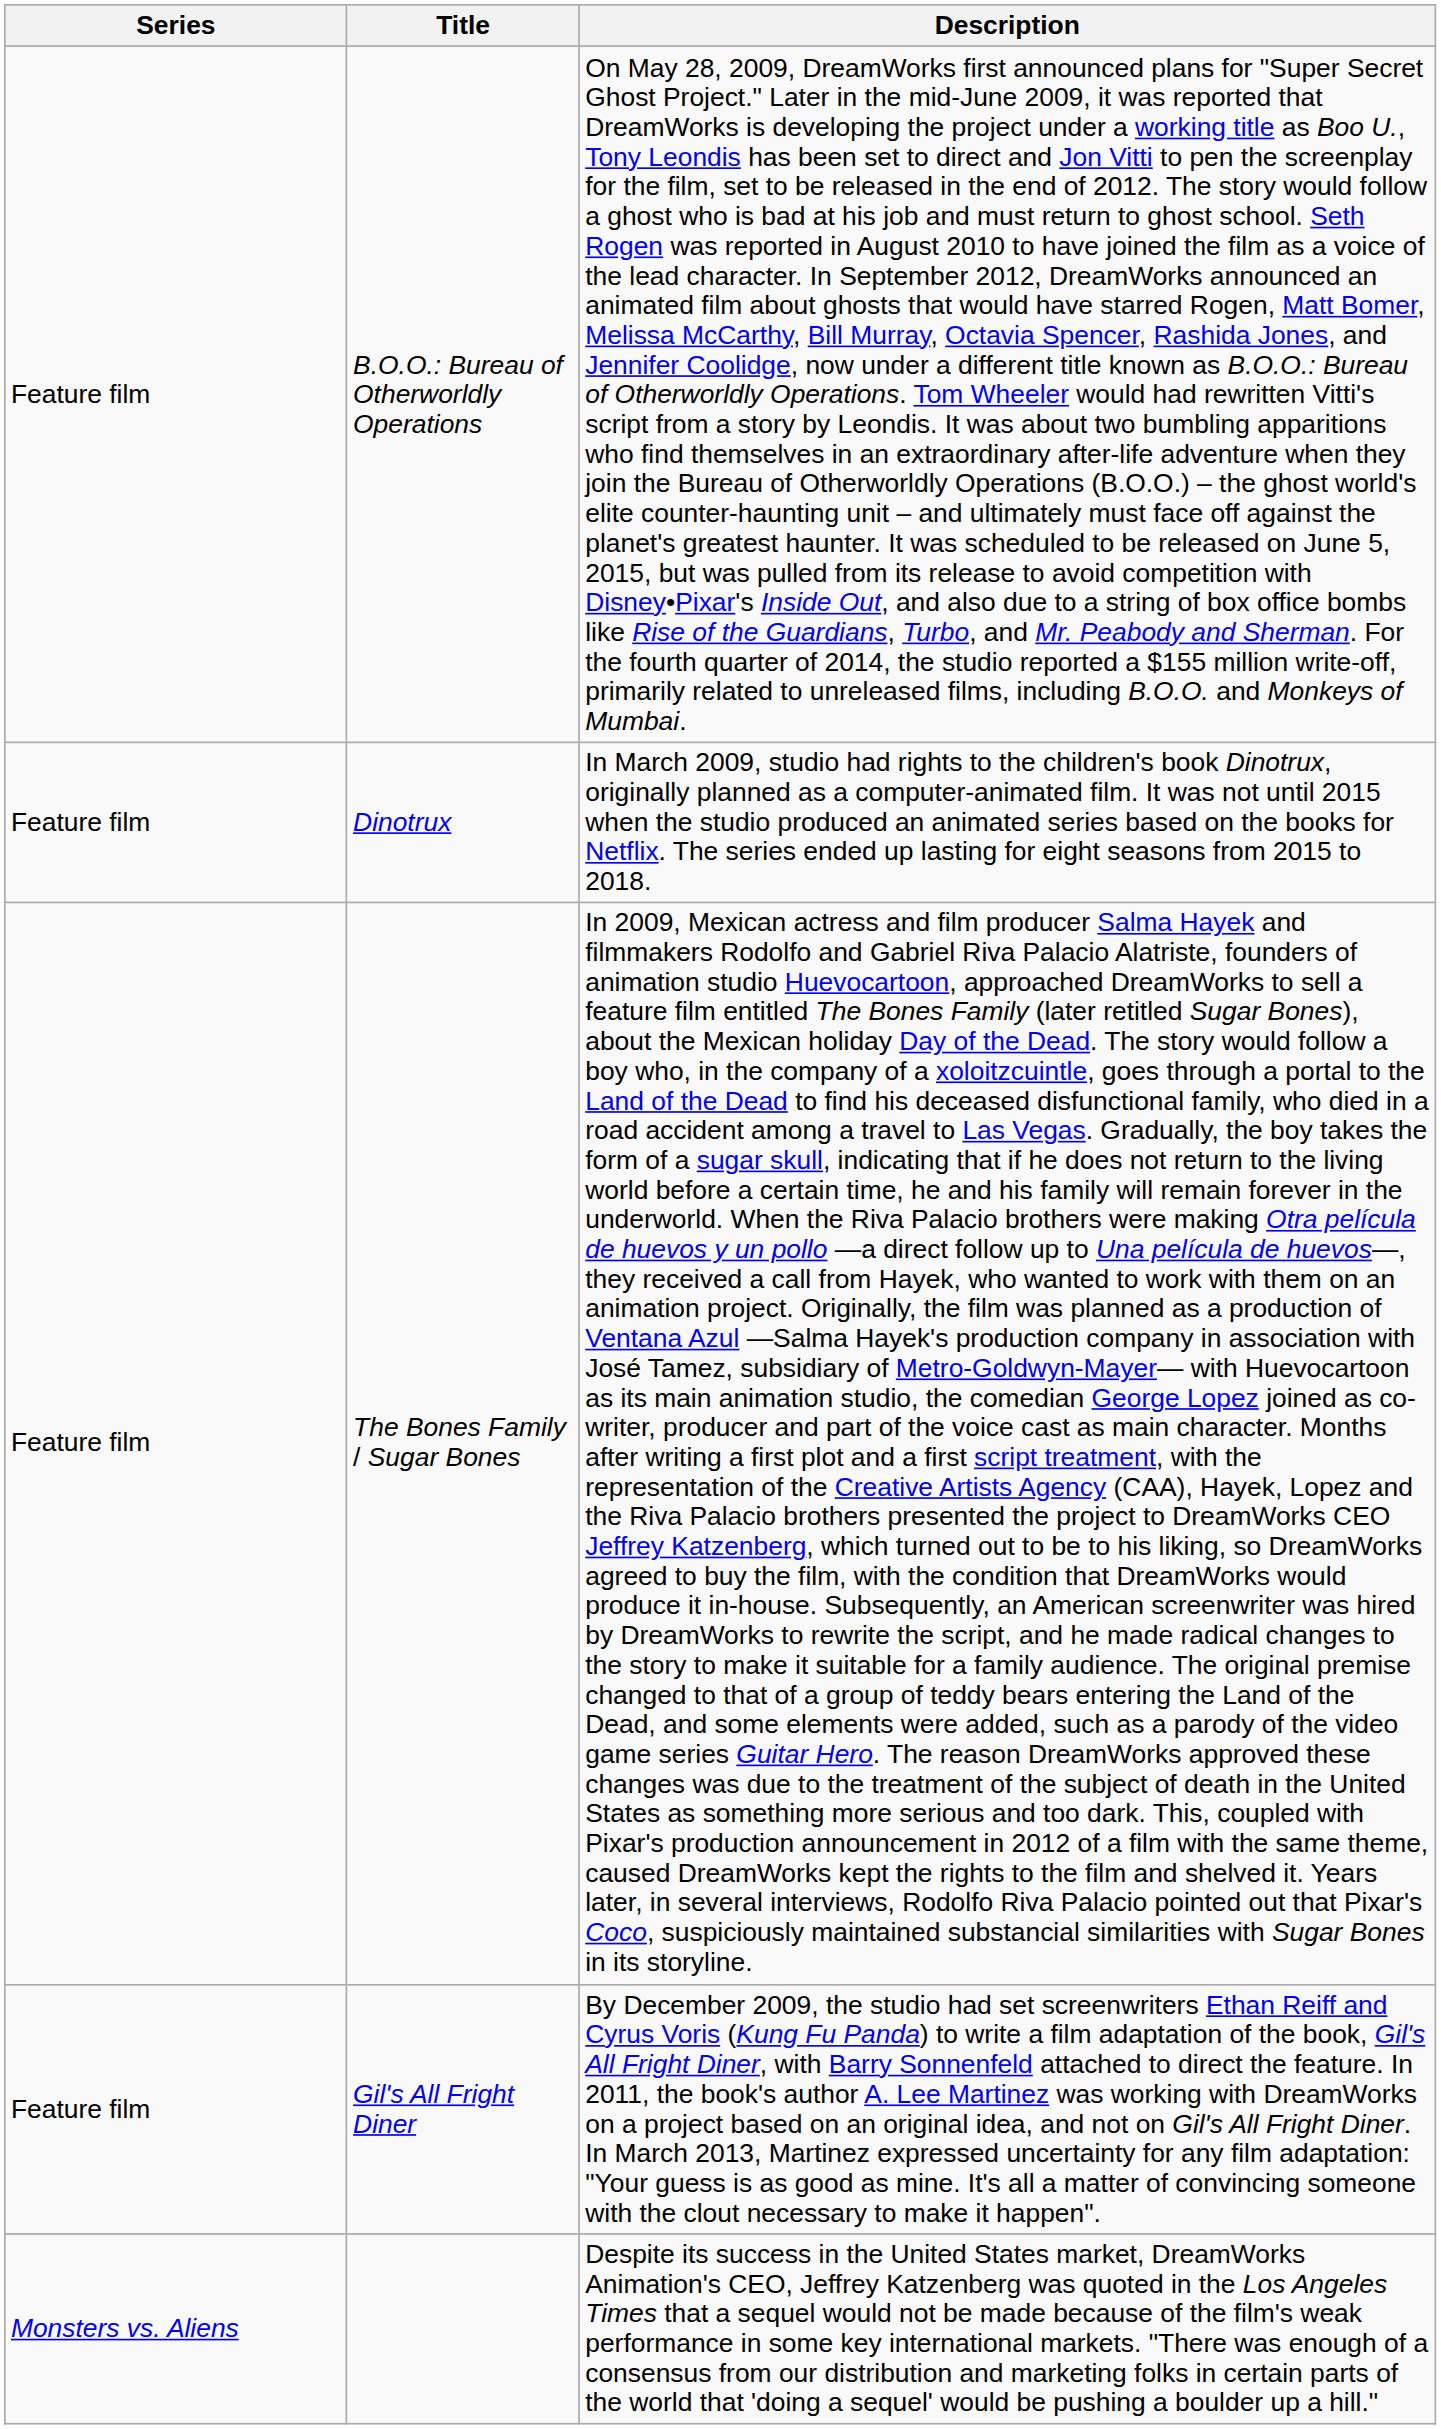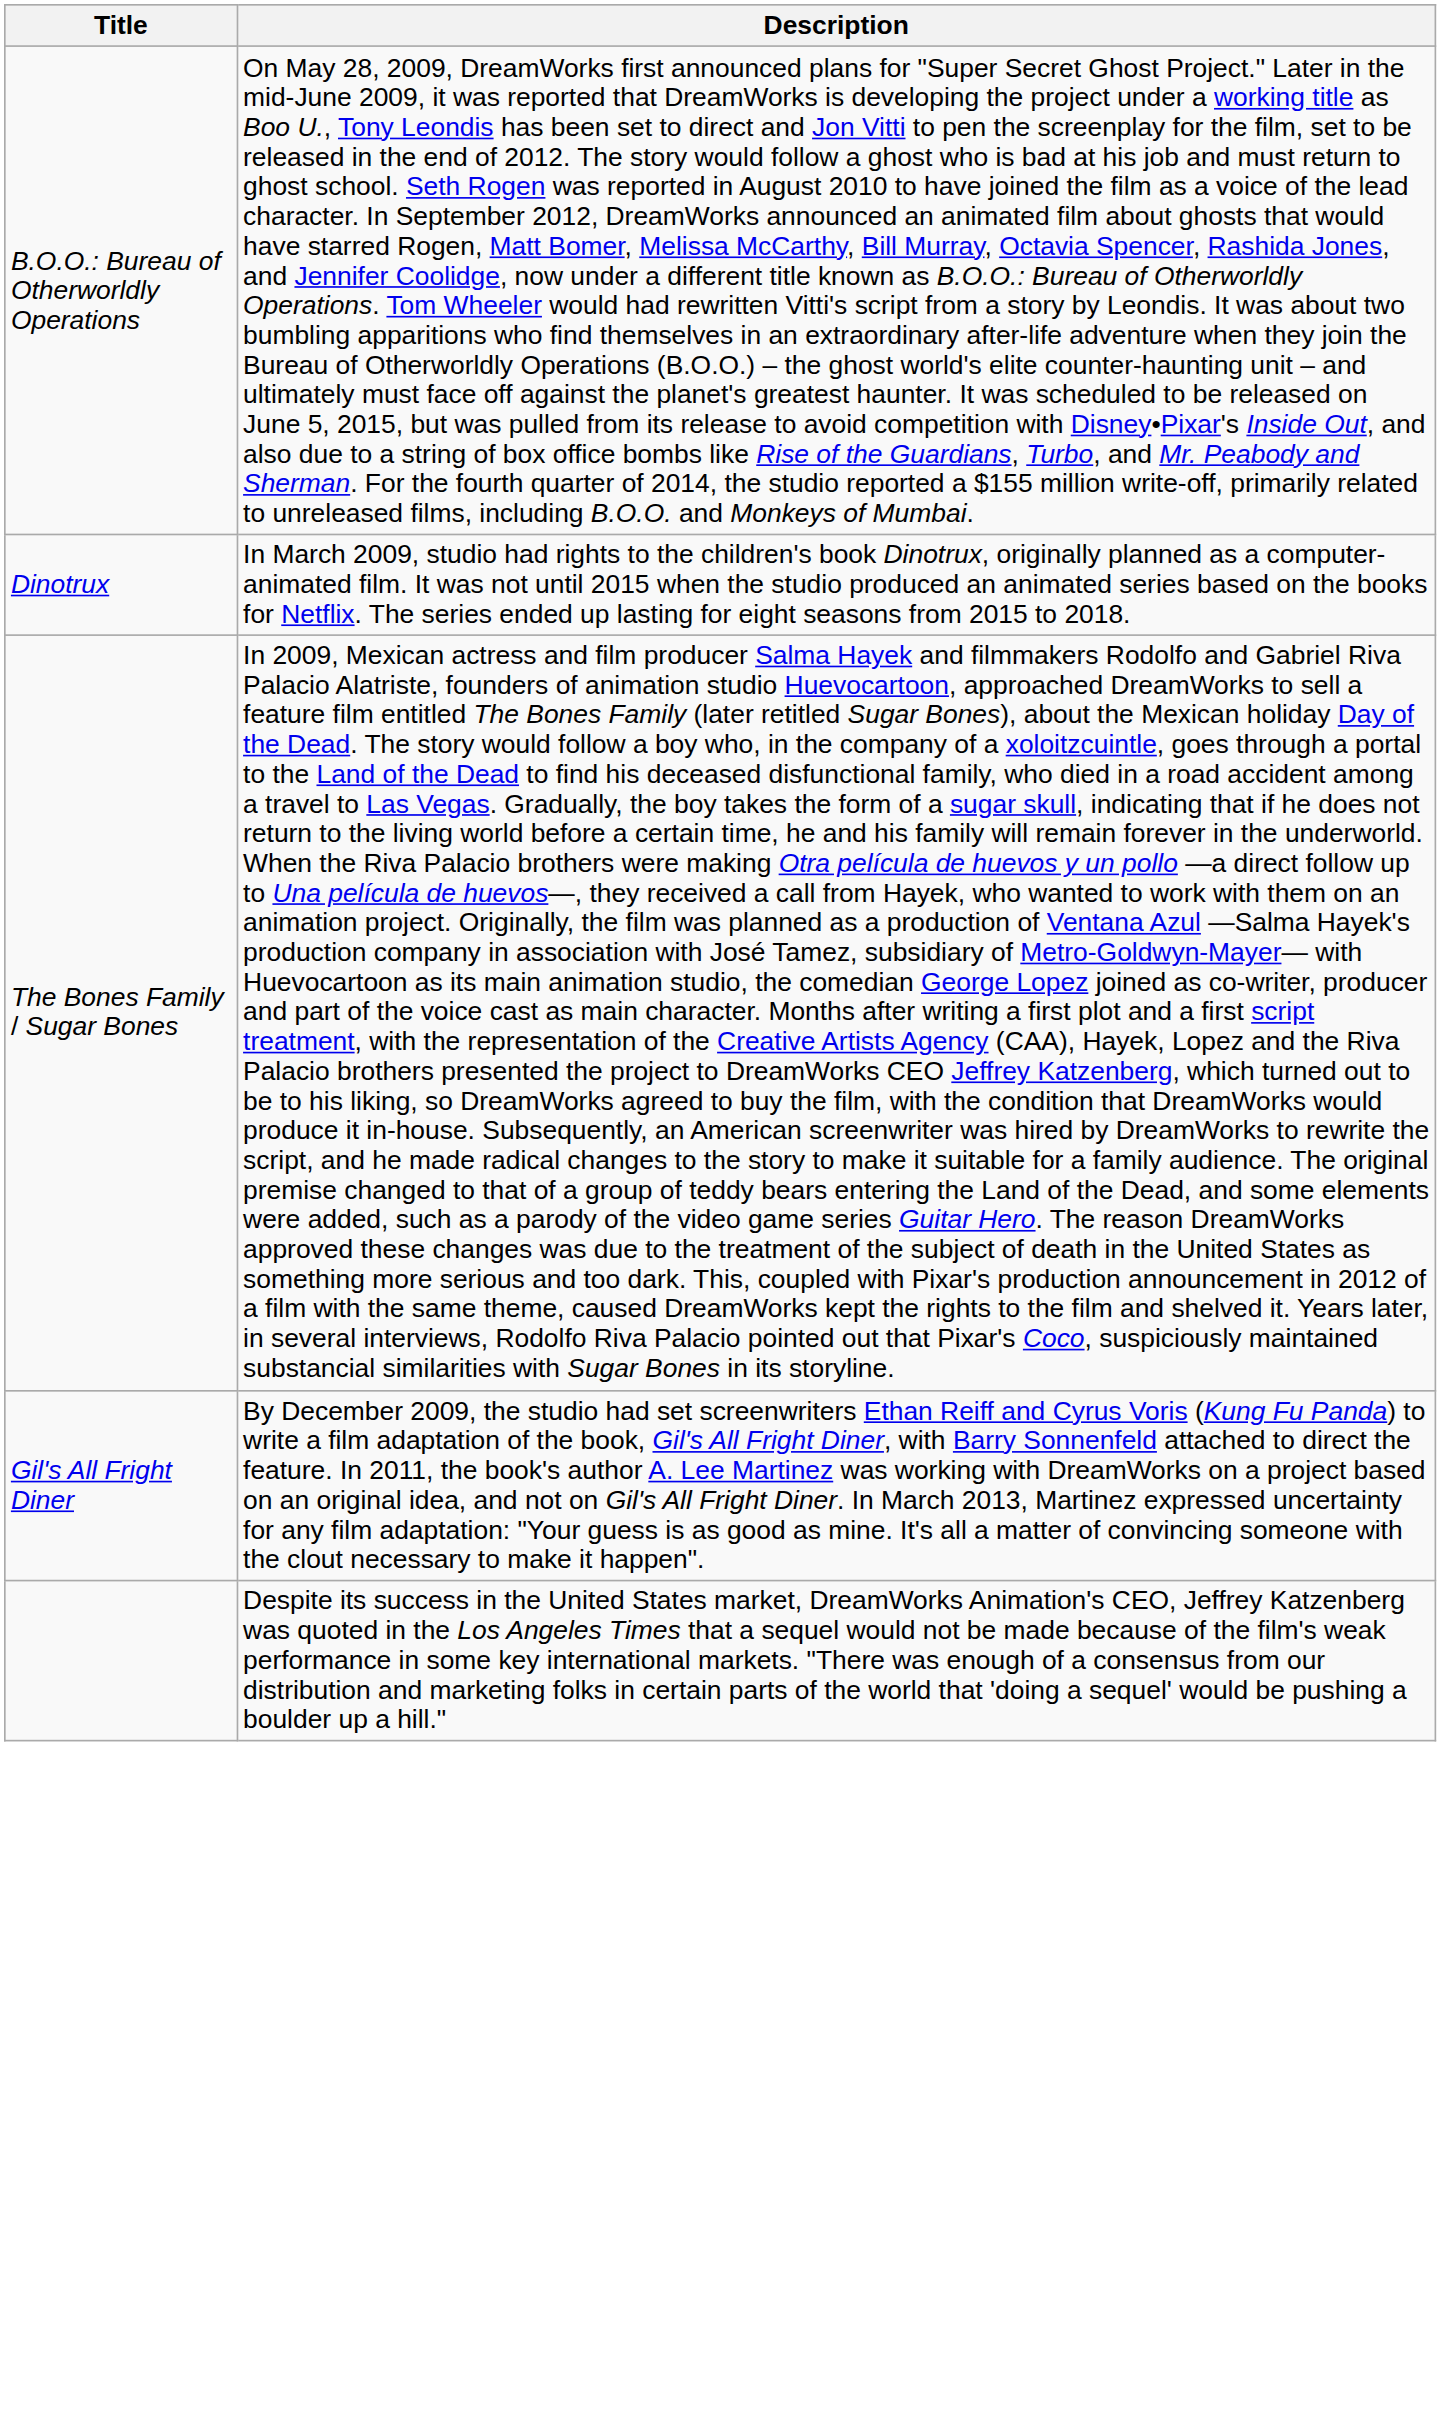- column: (176, 25)
